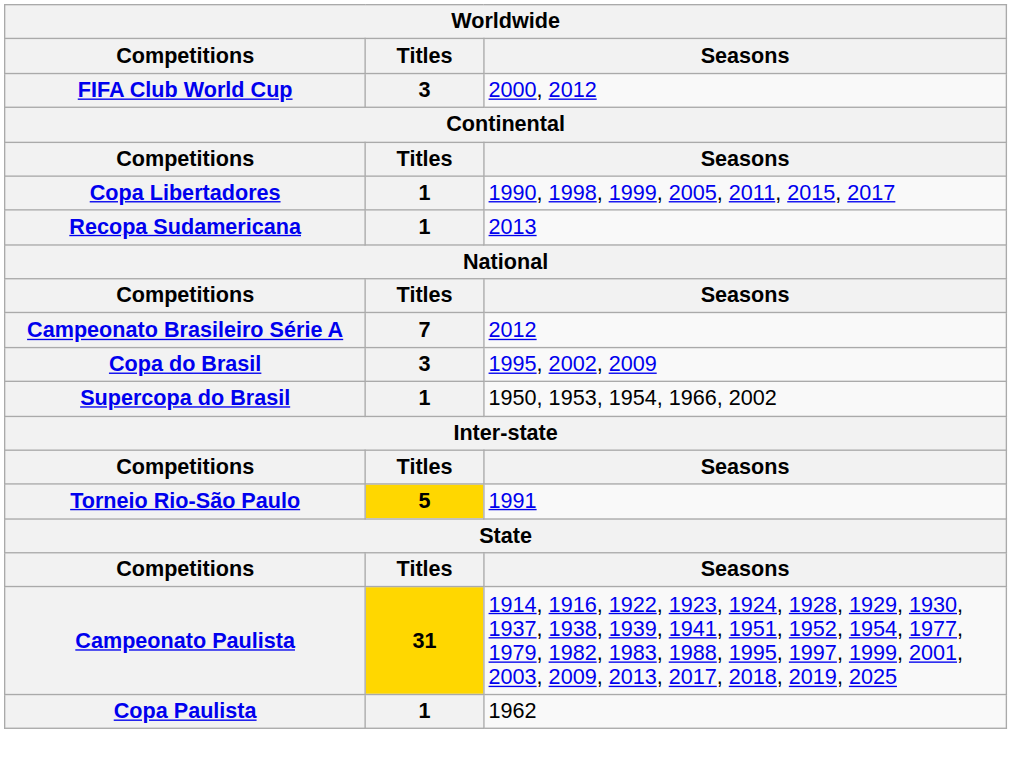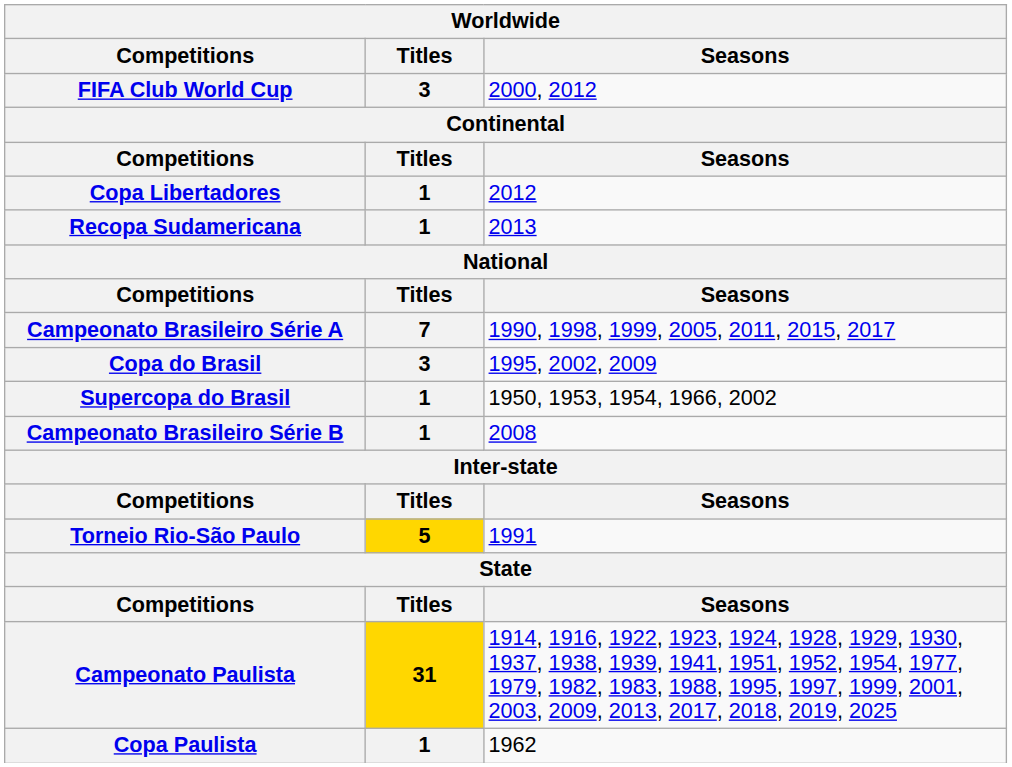(692, 192) 1990, 1998, 1999, 2005, 2011, 2015, 2017 -> (513, 192) 2012
(513, 329) 2012 -> (692, 329) 1990, 1998, 1999, 2005, 2011, 2015, 2017
+ row: (185, 432)
